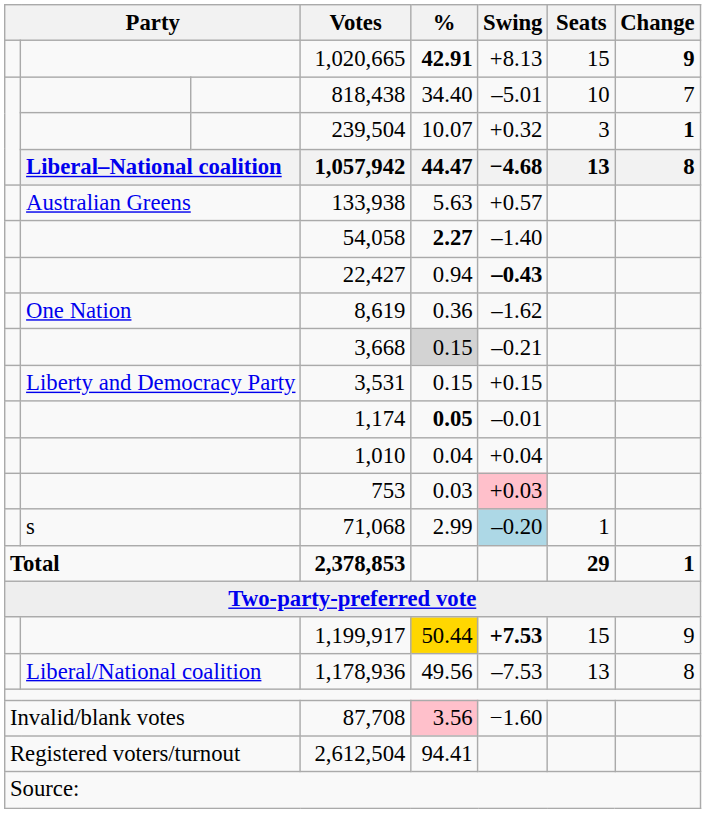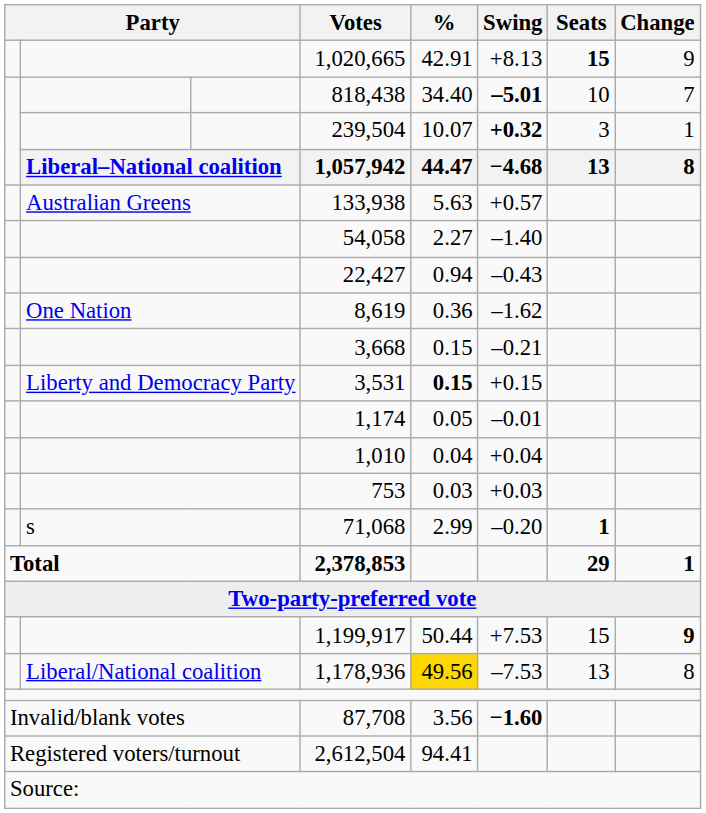(447, 58) bold -> (447, 58) normal
(598, 58) normal -> (598, 58) bold
(689, 58) bold -> (689, 58) normal
(517, 94) normal -> (517, 94) bold
(516, 130) normal -> (516, 130) bold
(689, 130) bold -> (689, 130) normal
(453, 238) bold -> (453, 238) normal
(517, 274) bold -> (517, 274) normal
(453, 346) lightgrey background -> (453, 346) no background
(453, 382) normal -> (453, 382) bold
(453, 418) bold -> (453, 418) normal
(516, 490) pink background -> (516, 490) no background
(517, 526) lightblue background -> (517, 526) no background
(604, 526) normal -> (604, 526) bold
(447, 635) gold background -> (447, 635) no background
(516, 635) bold -> (516, 635) normal
(689, 635) normal -> (689, 635) bold
(447, 671) no background -> (447, 671) gold background
(453, 717) pink background -> (453, 717) no background
(516, 717) normal -> (516, 717) bold
